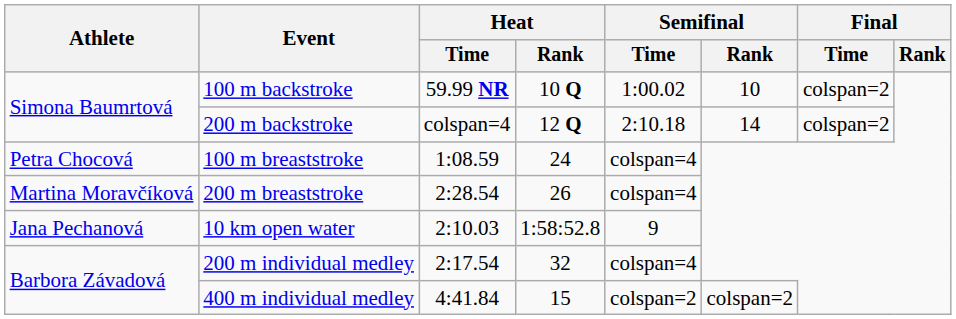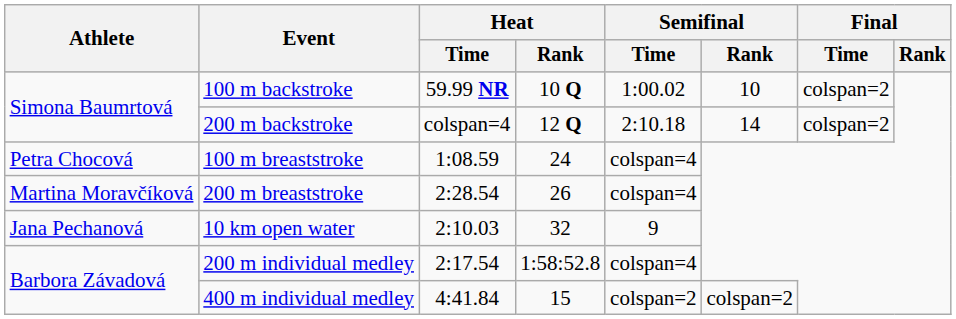(560, 228) 1:58:52.8 -> (560, 228) 32
(560, 263) 32 -> (560, 263) 1:58:52.8
